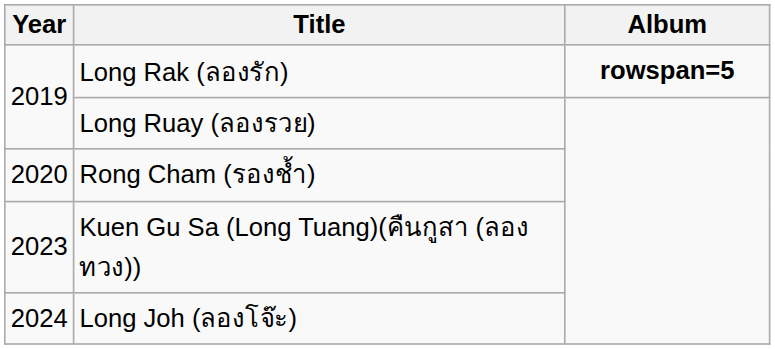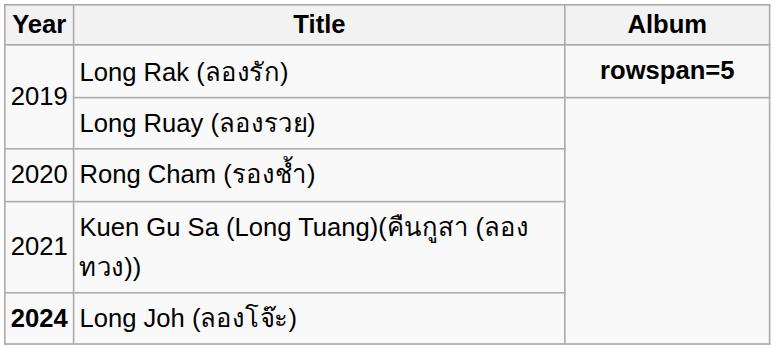(39, 246) 2023 -> (39, 246) 2021
(39, 318) normal -> (39, 318) bold
